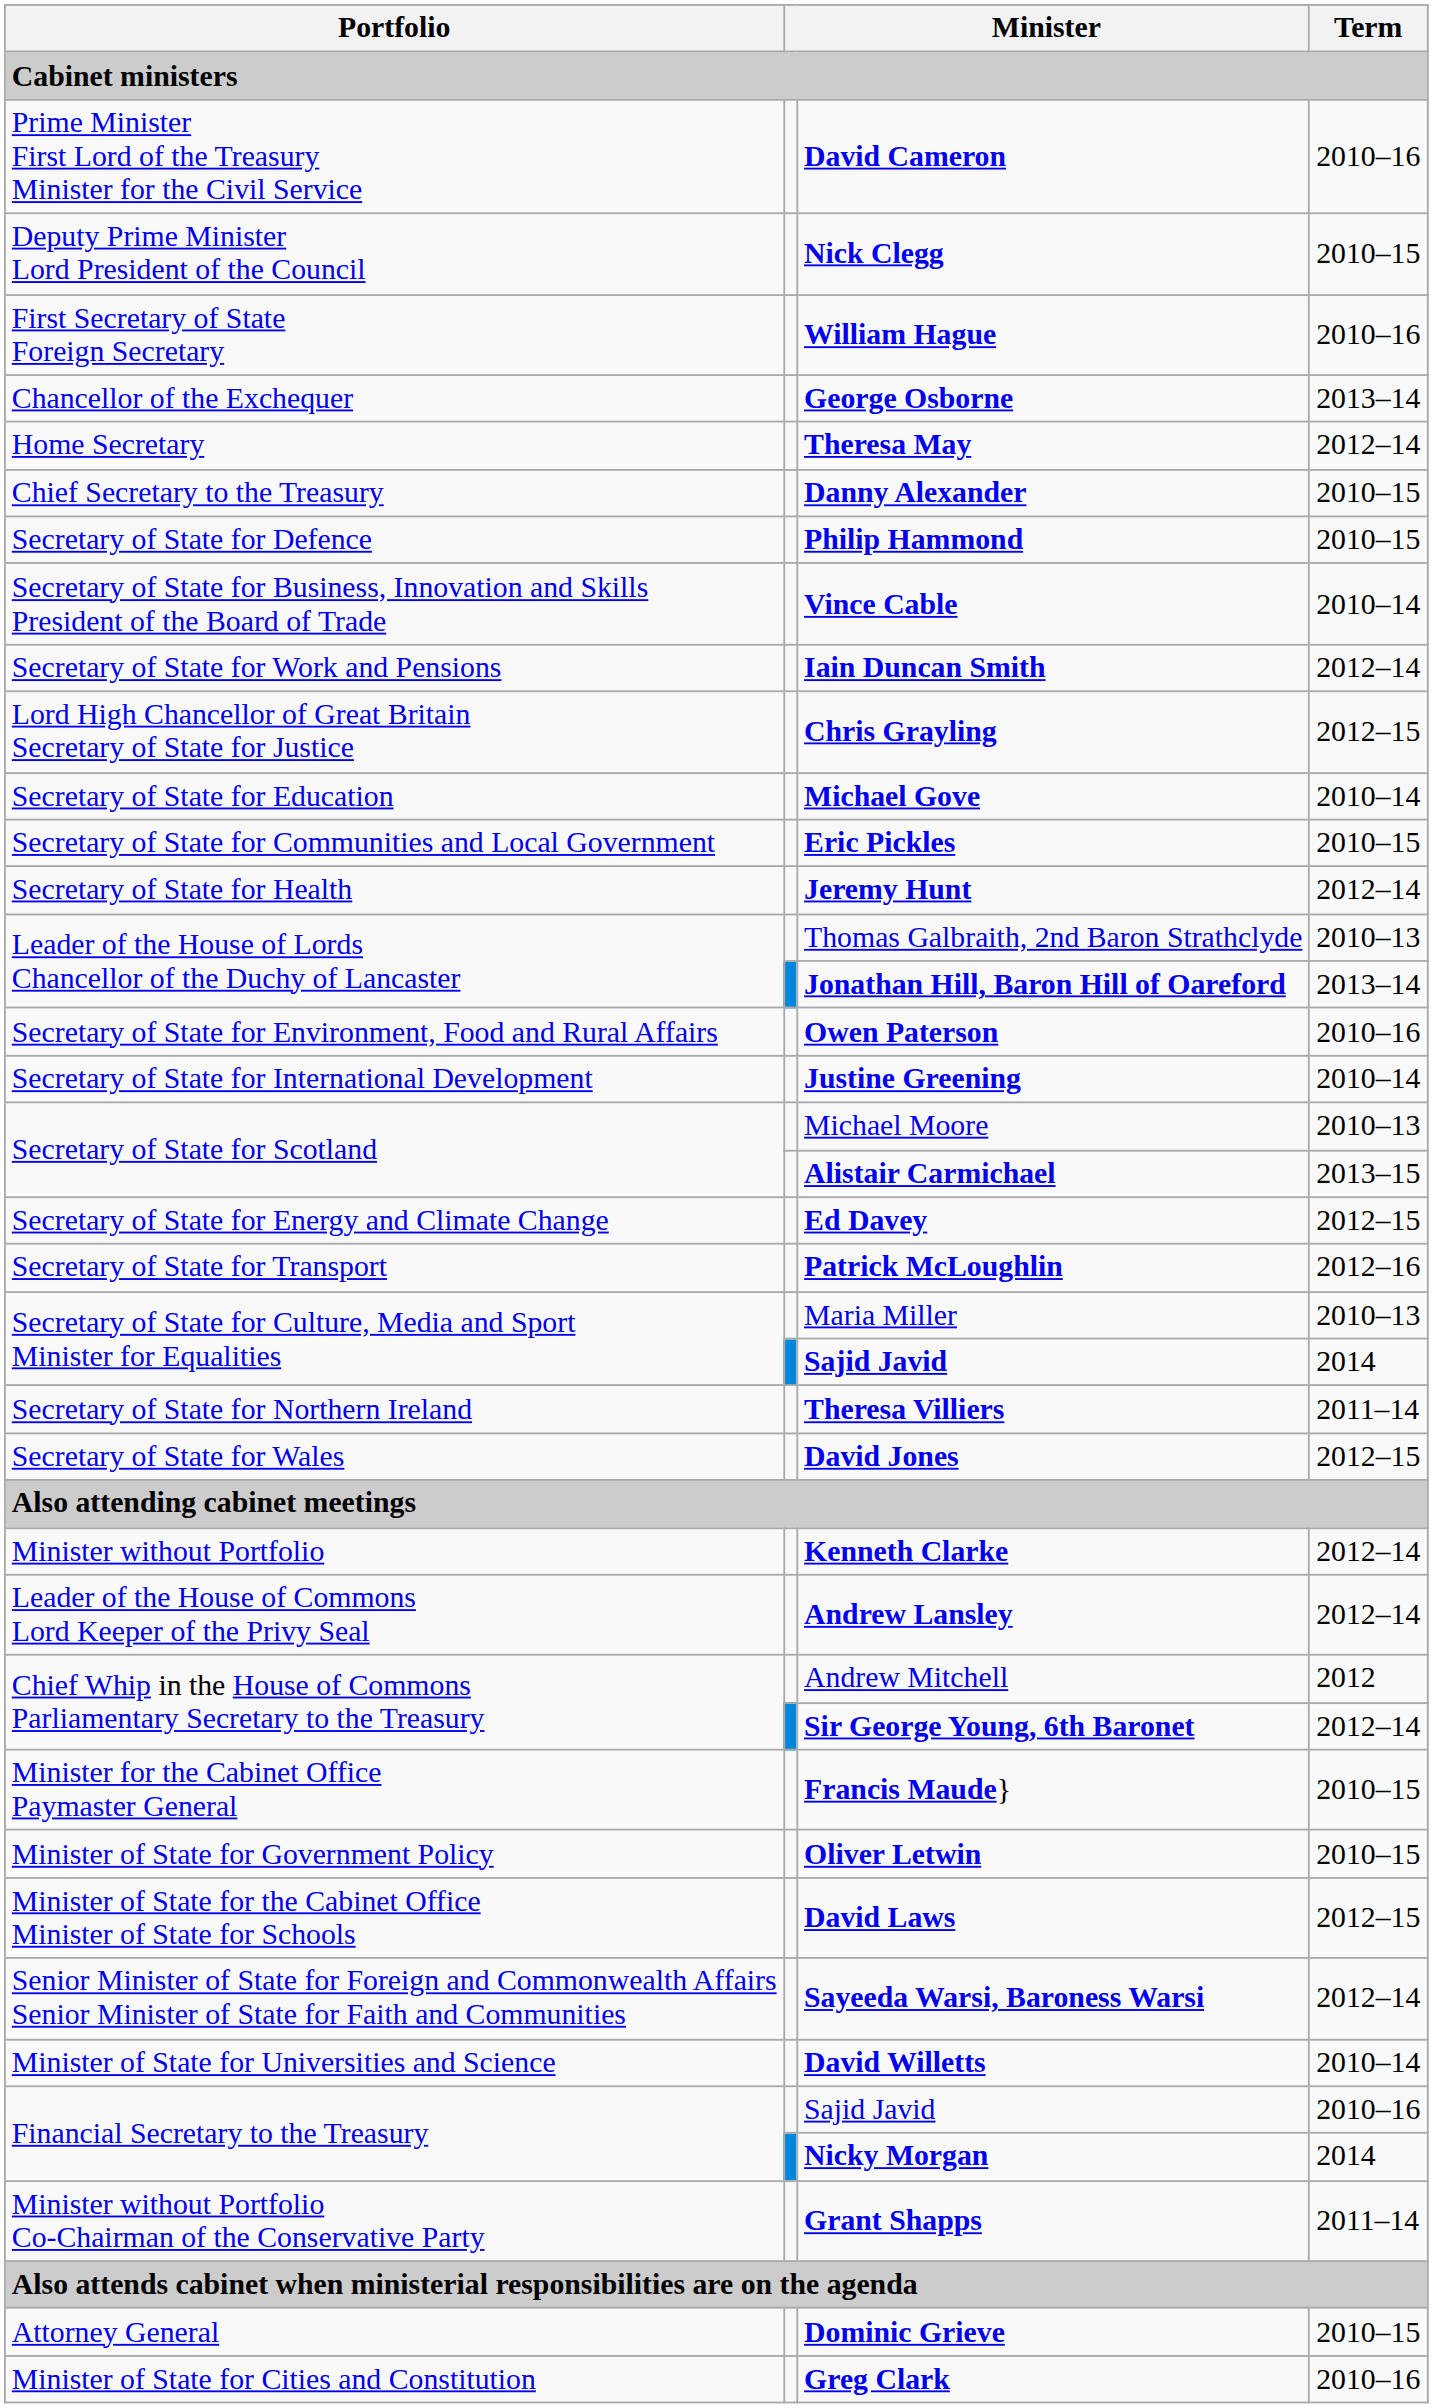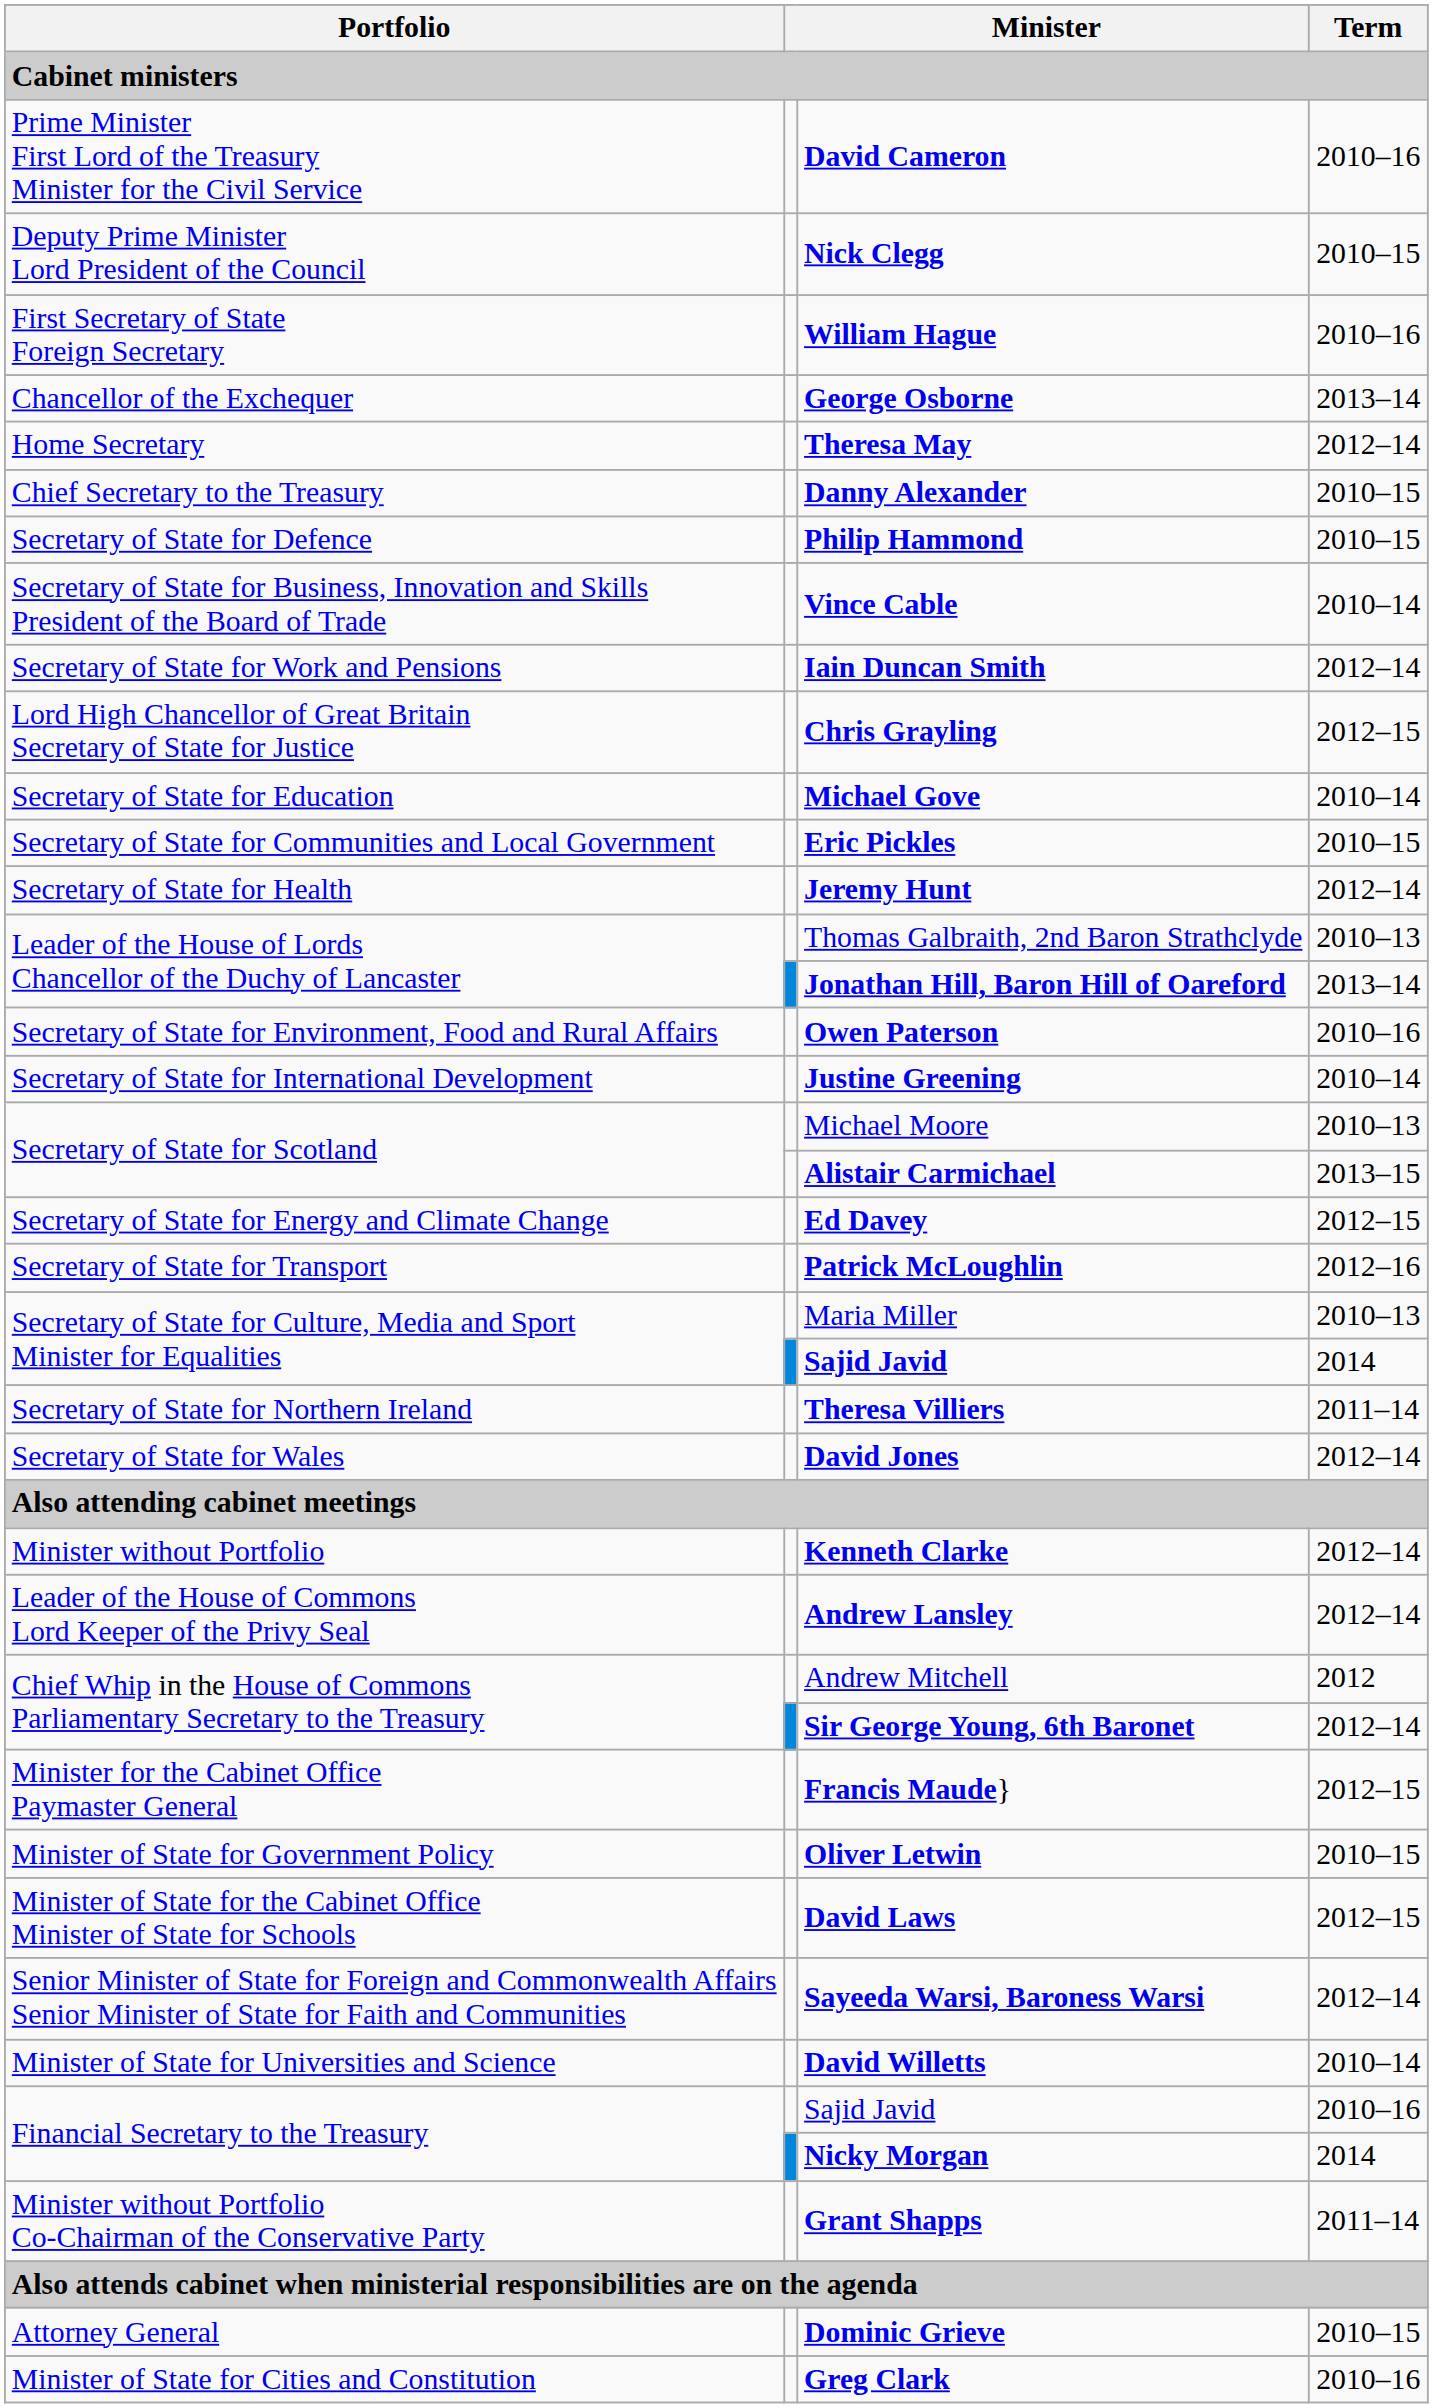(1368, 1456) 2012–15 -> (1368, 1456) 2012–14
(1368, 1789) 2010–15 -> (1368, 1789) 2012–15
